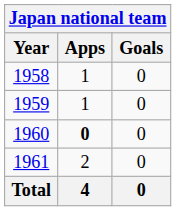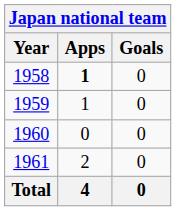(85, 76) normal -> (85, 76) bold
(85, 133) bold -> (85, 133) normal
